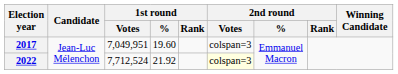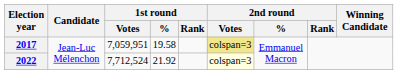(128, 45) 7,049,951 -> (128, 45) 7,059,951
(164, 45) 19.60 -> (164, 45) 19.58
(230, 45) no background -> (230, 45) khaki background
